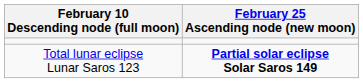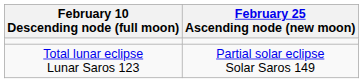(270, 61) bold -> (270, 61) normal
